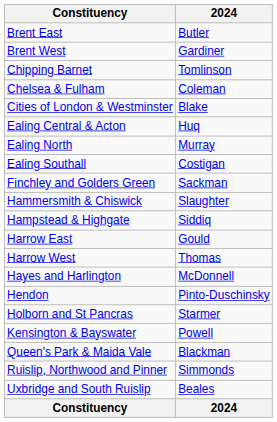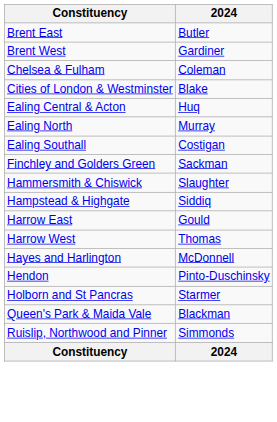- row: (50, 70)
- row: (72, 333)
- row: (79, 389)
